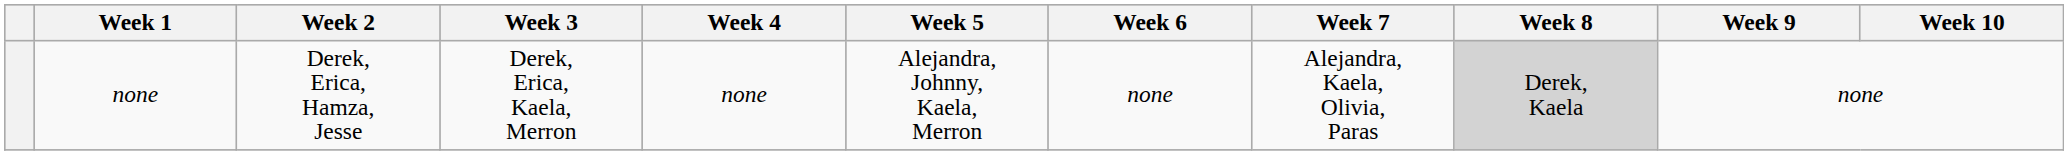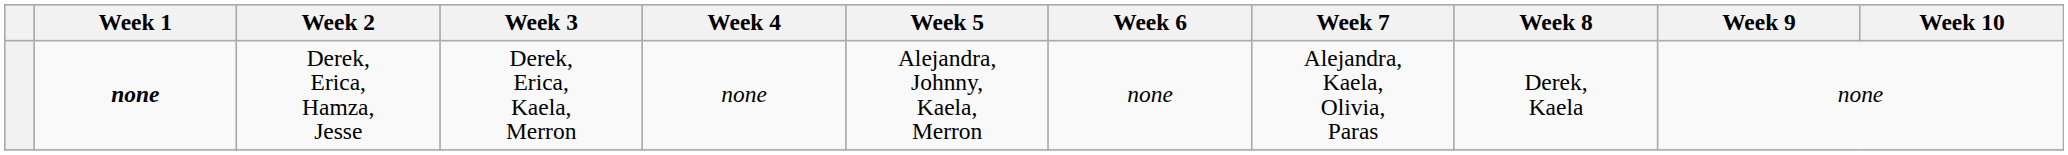(135, 94) normal -> (135, 94) bold
(1556, 94) lightgrey background -> (1556, 94) no background
